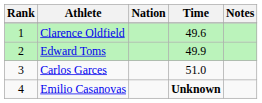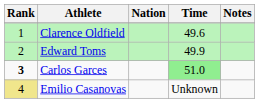(21, 70) normal -> (21, 70) bold
(196, 70) no background -> (195, 70) lightgreen background
(21, 88) no background -> (21, 88) khaki background
(196, 88) bold -> (195, 88) normal
